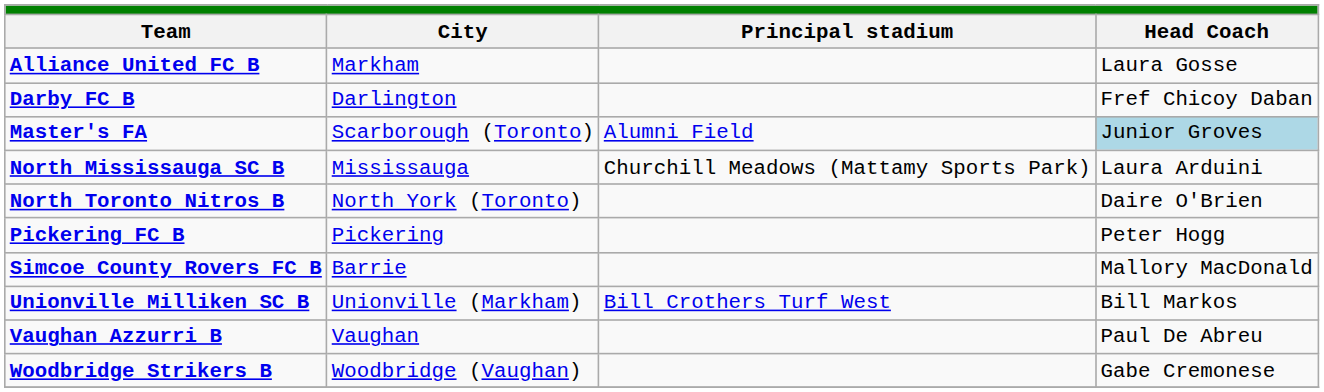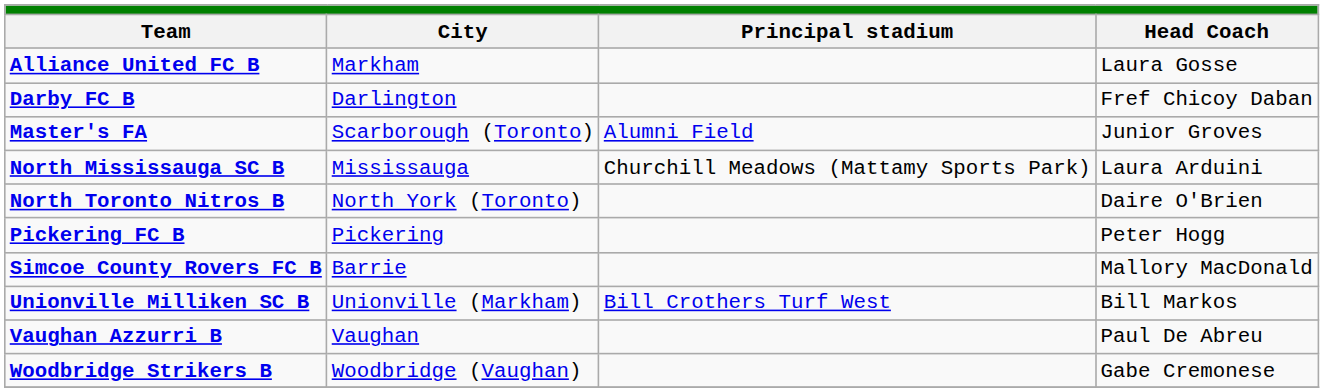(1182, 133) lightblue background -> (1182, 133) no background
